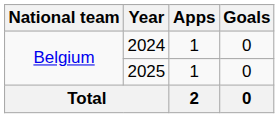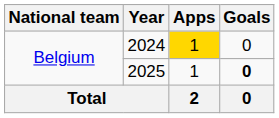(194, 44) no background -> (194, 44) gold background
(247, 71) normal -> (247, 71) bold
